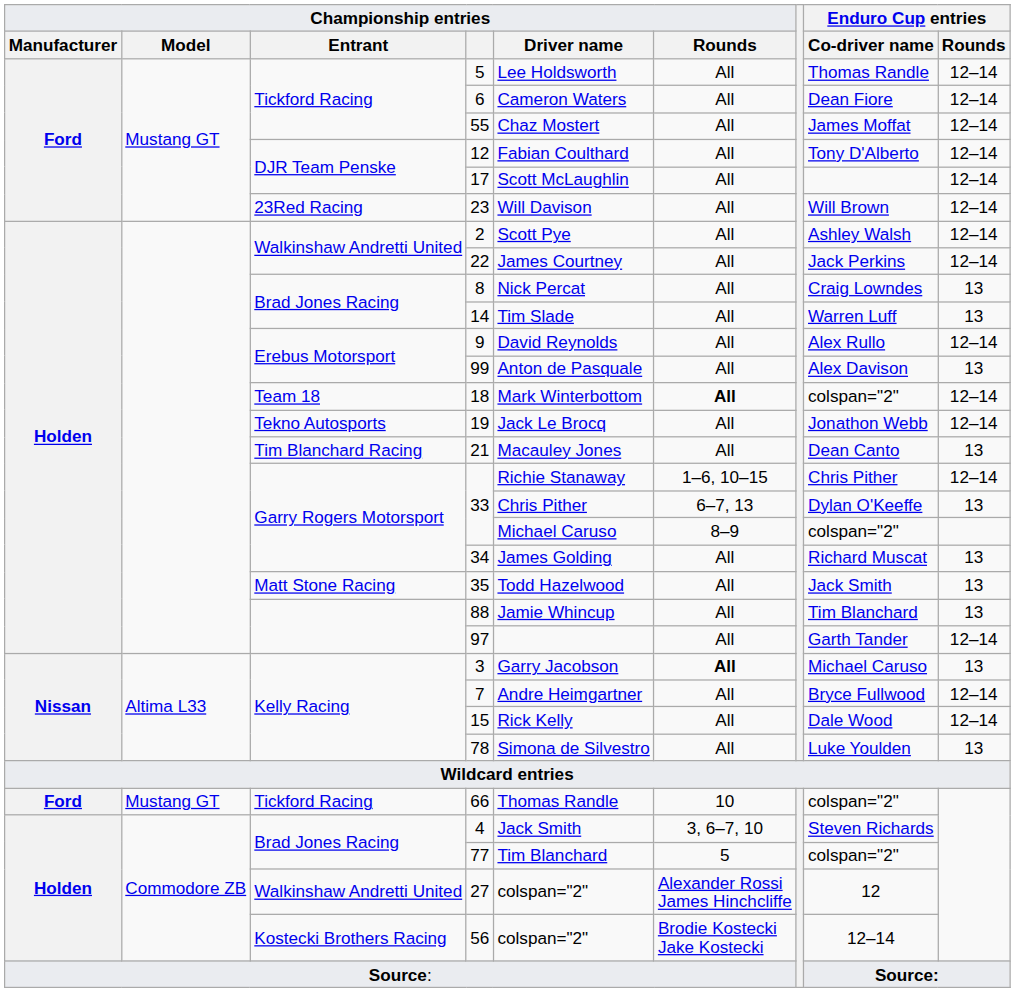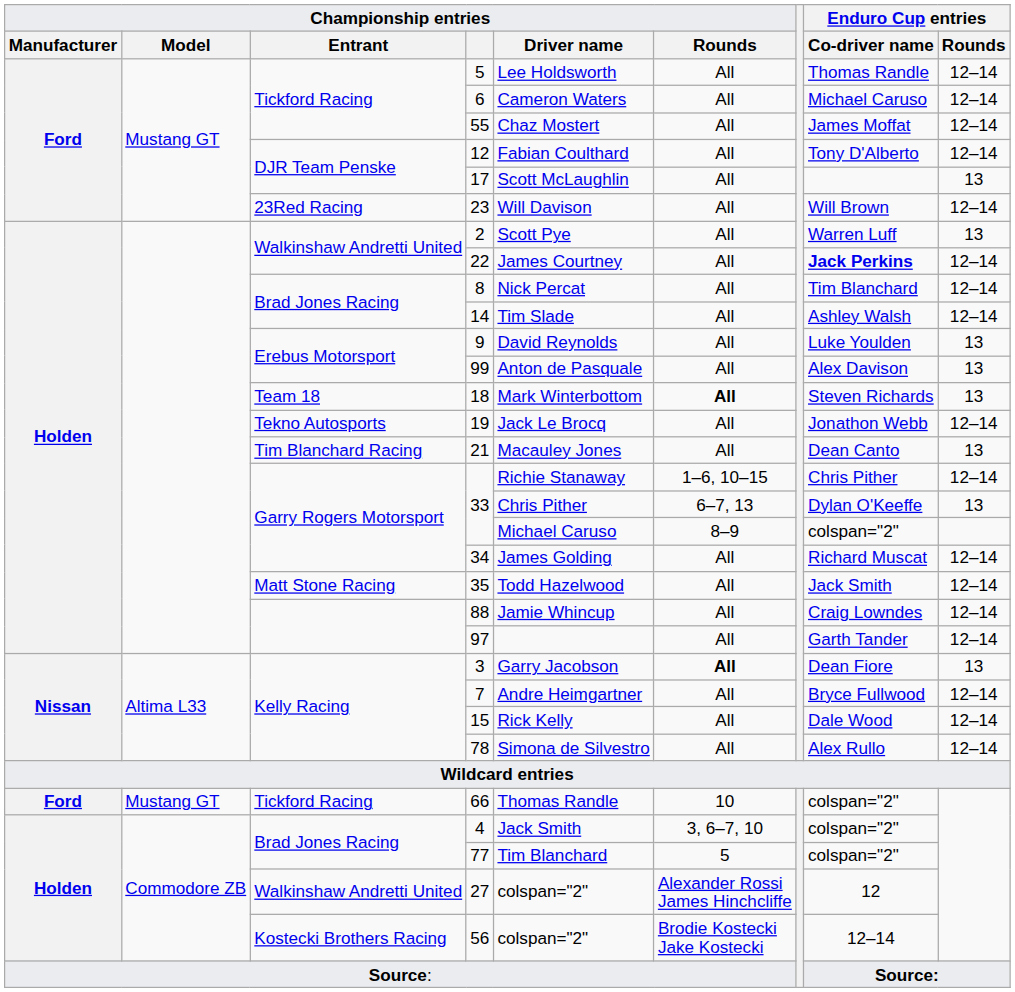(850, 99) Dean Fiore -> (868, 99) Michael Caruso
(974, 180) 12–14 -> (974, 180) 13
(860, 234) Ashley Walsh -> (852, 234) Warren Luff
(974, 234) 12–14 -> (974, 234) 13
(857, 261) normal -> (860, 261) bold
(865, 288) Craig Lowndes -> (863, 288) Tim Blanchard
(974, 288) 13 -> (974, 288) 12–14
(852, 315) Warren Luff -> (860, 315) Ashley Walsh
(974, 315) 13 -> (974, 315) 12–14
(847, 342) Alex Rullo -> (859, 342) Luke Youlden
(974, 342) 12–14 -> (974, 342) 13
(853, 396) colspan="2" -> (871, 396) Steven Richards
(974, 396) 12–14 -> (974, 396) 13
(974, 558) 13 -> (974, 558) 12–14
(974, 585) 13 -> (974, 585) 12–14
(863, 612) Tim Blanchard -> (865, 612) Craig Lowndes
(974, 612) 13 -> (974, 612) 12–14
(868, 666) Michael Caruso -> (850, 666) Dean Fiore
(859, 747) Luke Youlden -> (847, 747) Alex Rullo
(974, 747) 13 -> (974, 747) 12–14
(871, 828) Steven Richards -> (853, 828) colspan="2"
